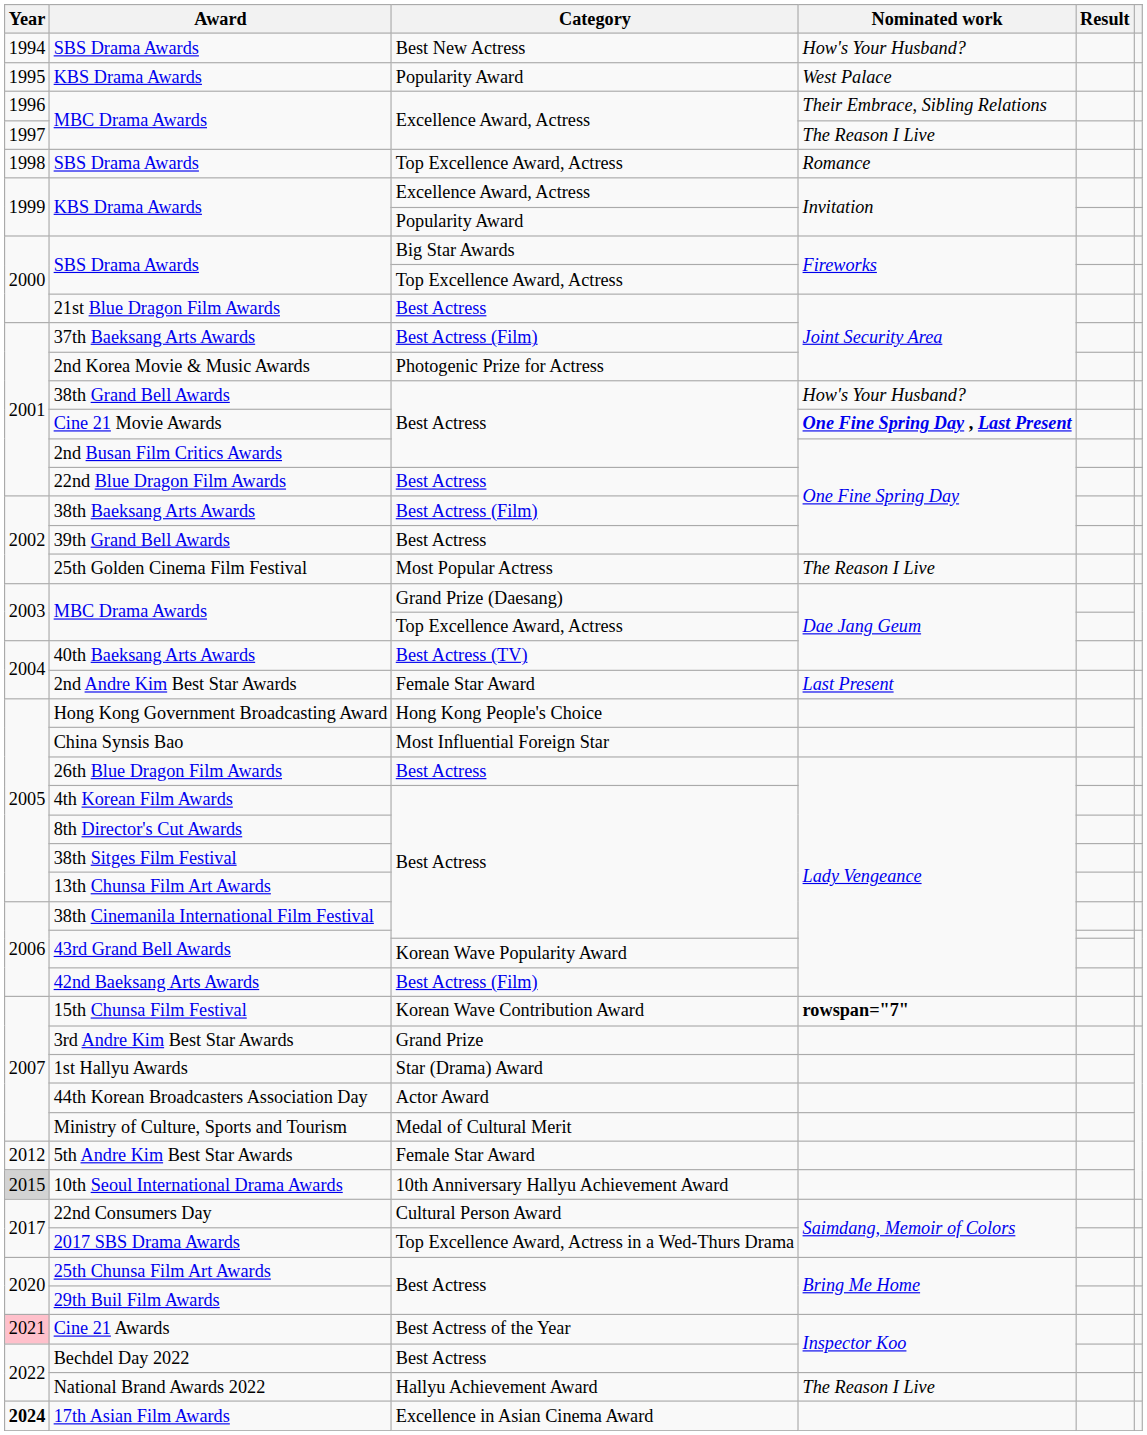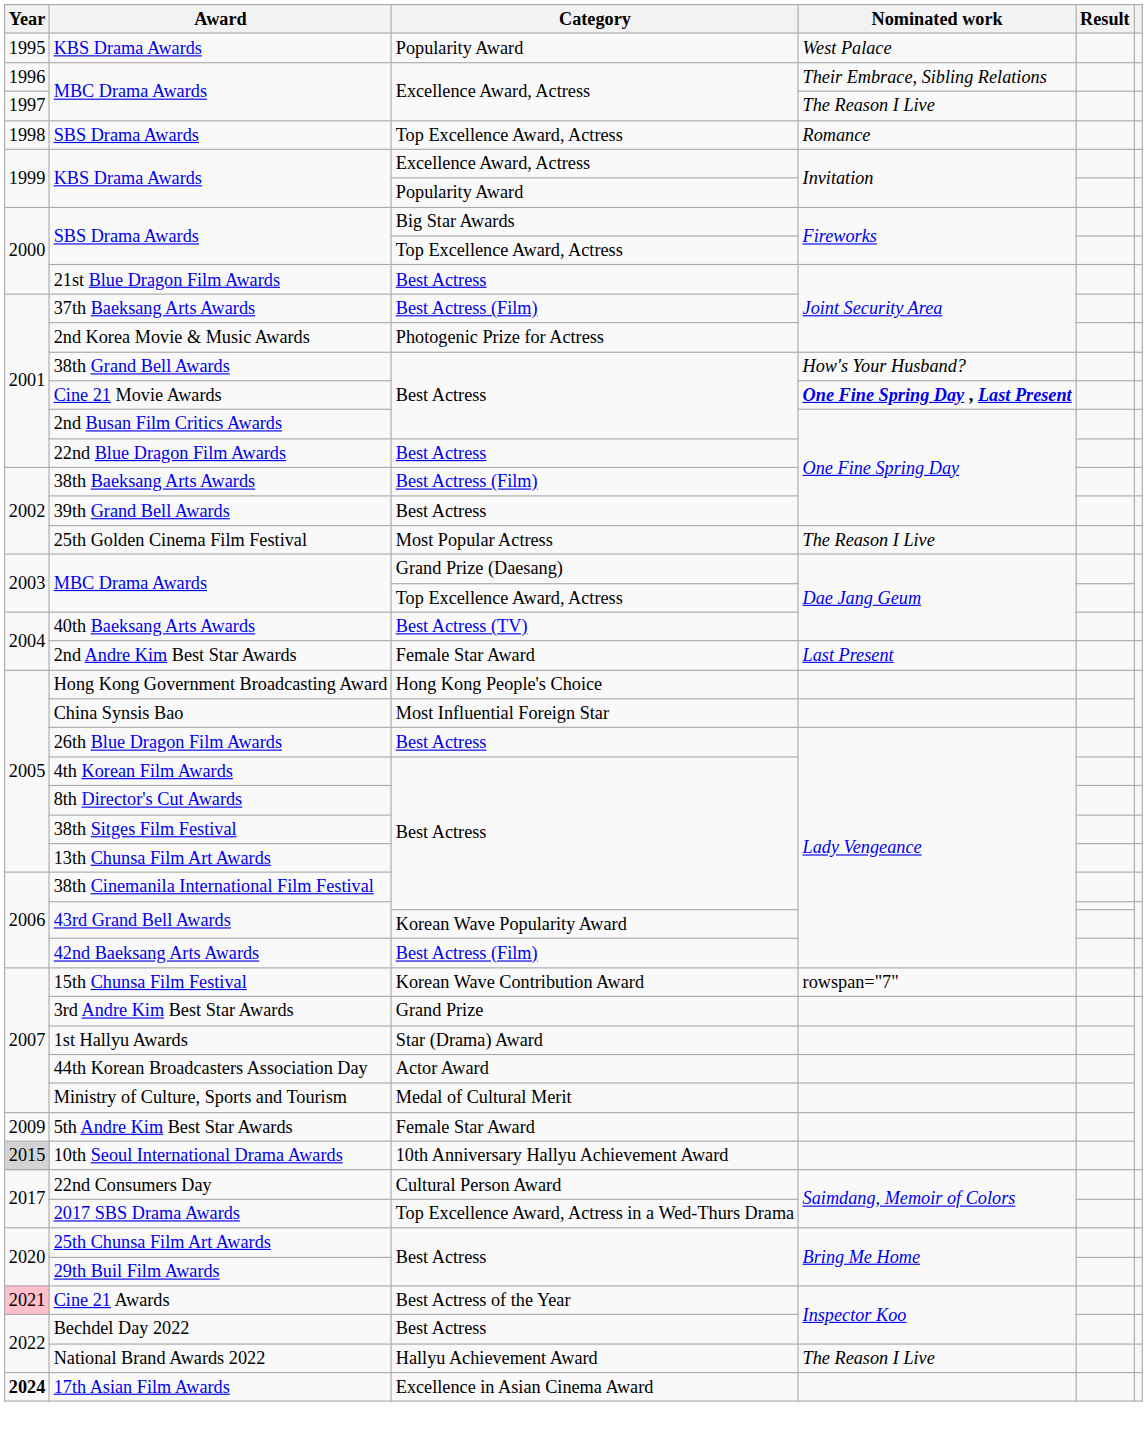- row: (126, 47)
(856, 1010) bold -> (851, 981) normal
(27, 1155) 2012 -> (27, 1126) 2009
